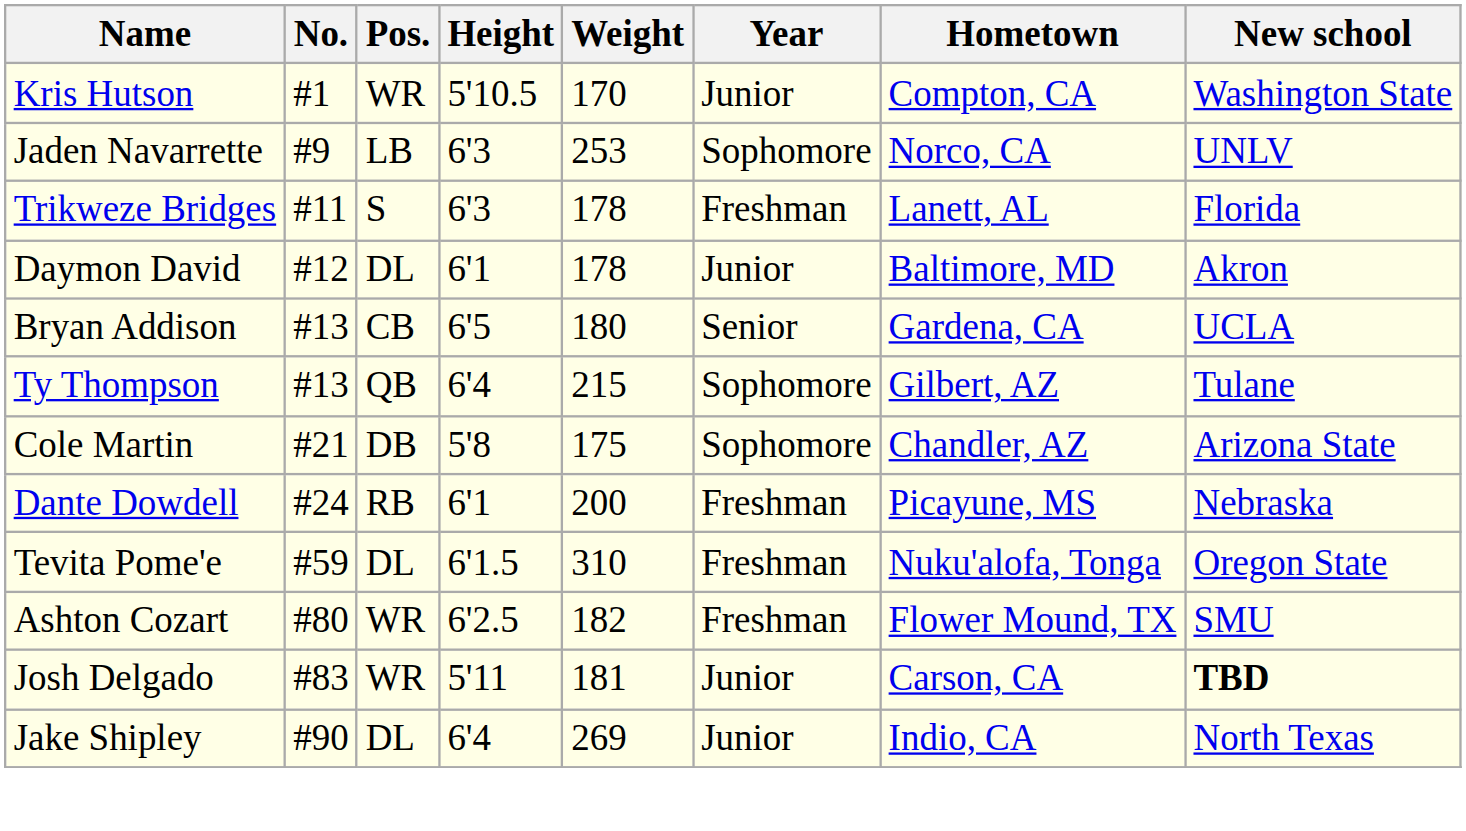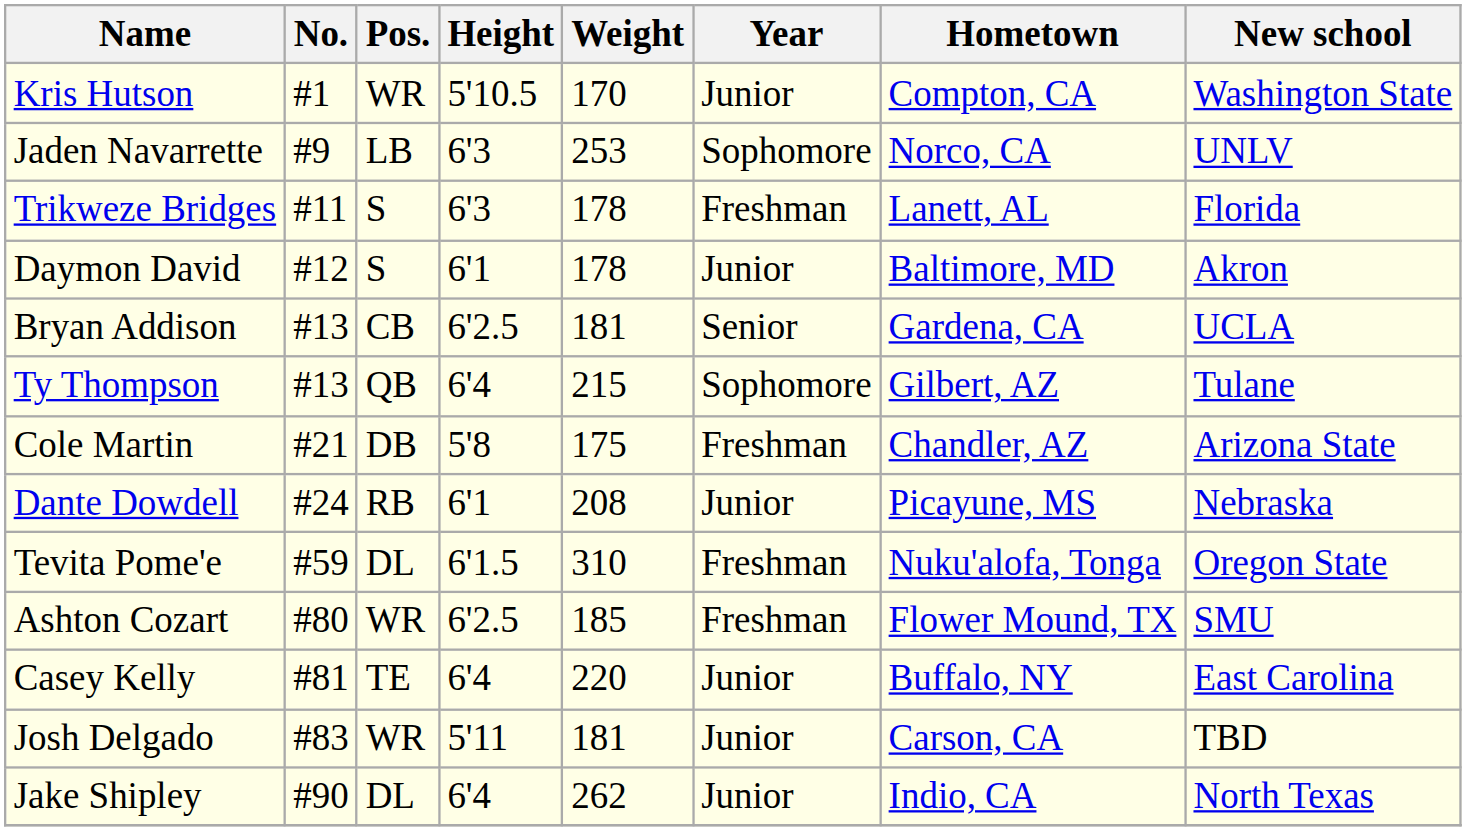(390, 268) DL -> (376, 268) S
(469, 326) 6'5 -> (483, 326) 6'2.5
(599, 326) 180 -> (599, 326) 181
(786, 444) Sophomore -> (774, 444) Freshman
(599, 502) 200 -> (599, 502) 208
(774, 502) Freshman -> (747, 502) Junior
(599, 619) 182 -> (599, 619) 185
+ row: (105, 678)
(1231, 678) bold -> (1230, 737) normal
(599, 737) 269 -> (599, 795) 262
